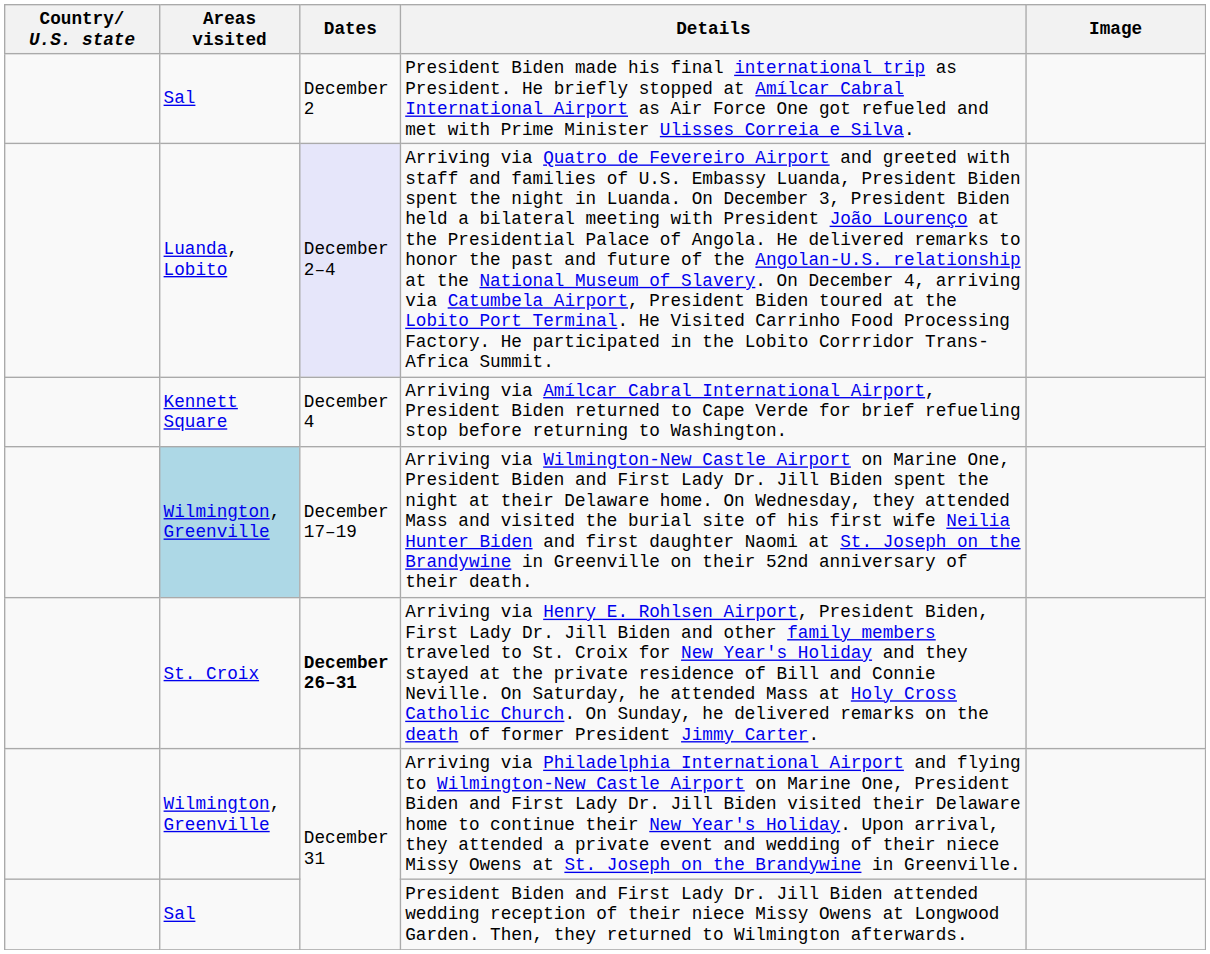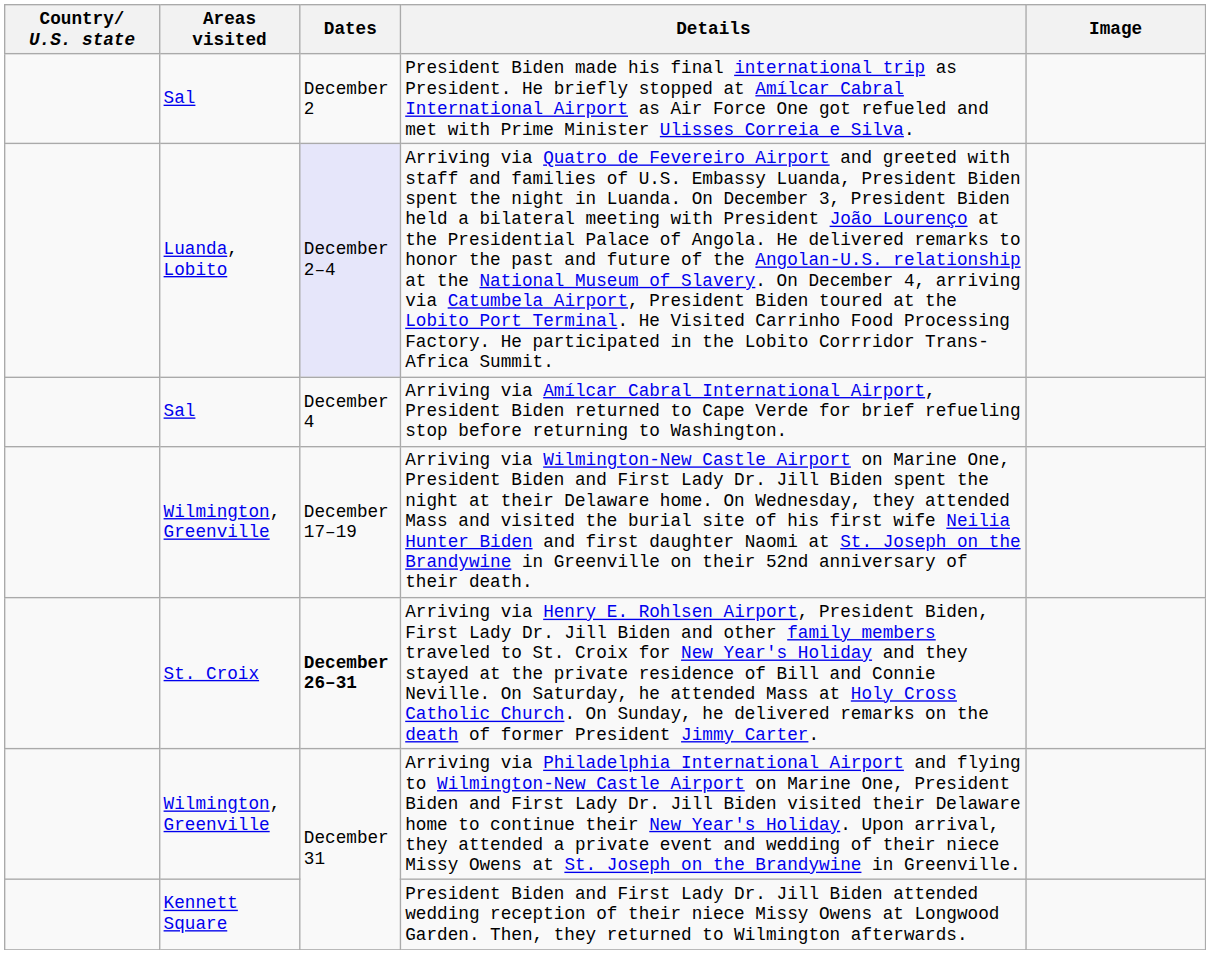(201, 412) Kennett Square -> (180, 412) Sal
(222, 522) lightblue background -> (222, 522) no background
(180, 914) Sal -> (201, 914) Kennett Square
